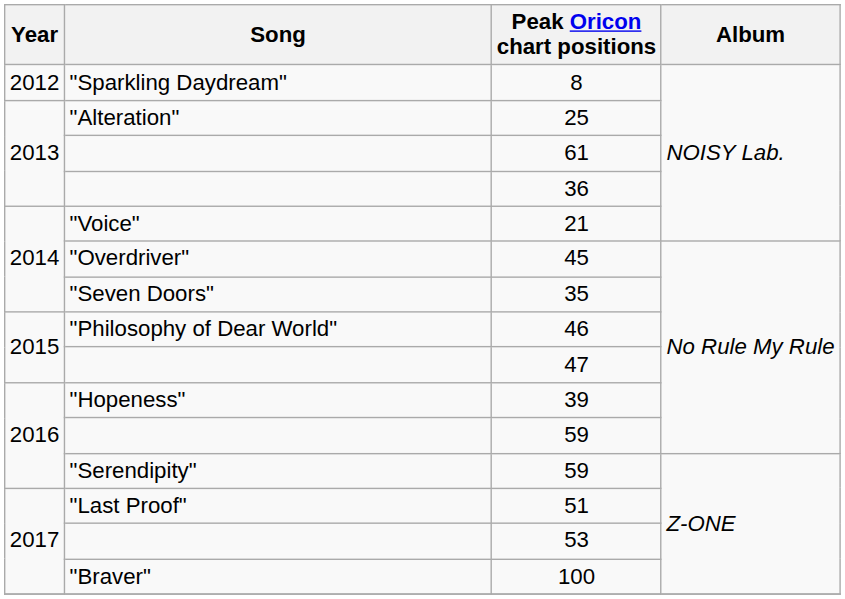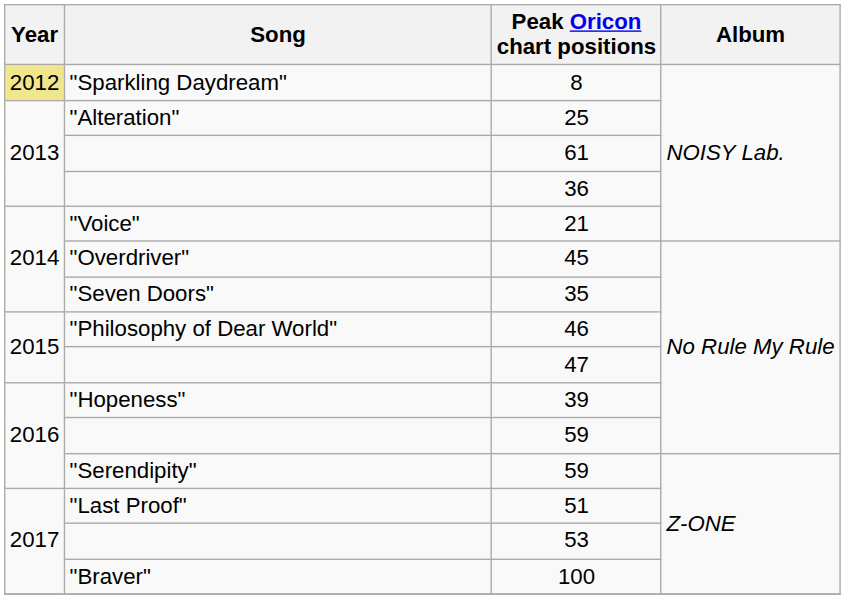(35, 82) no background -> (35, 82) khaki background
